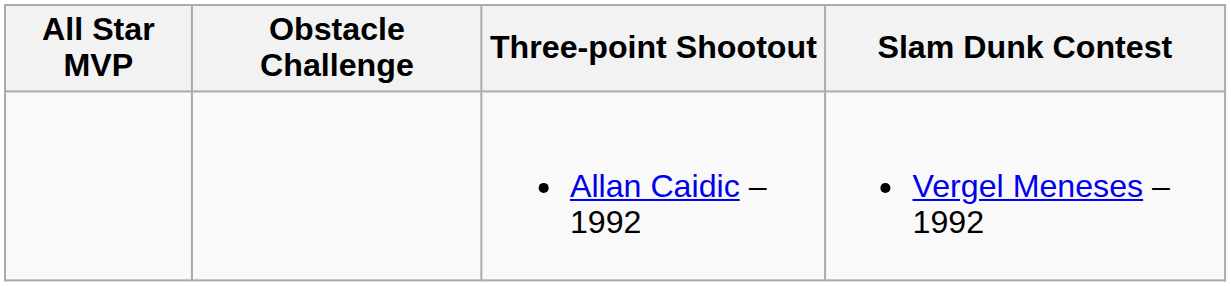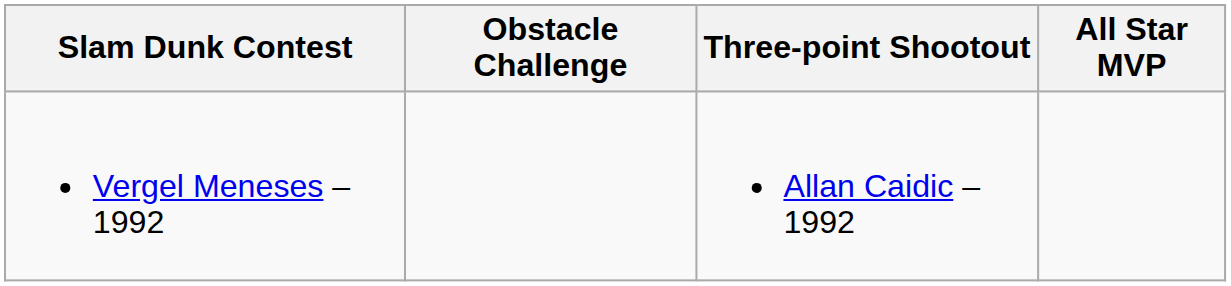columns swapped: (98, 48) <-> (1025, 48)
